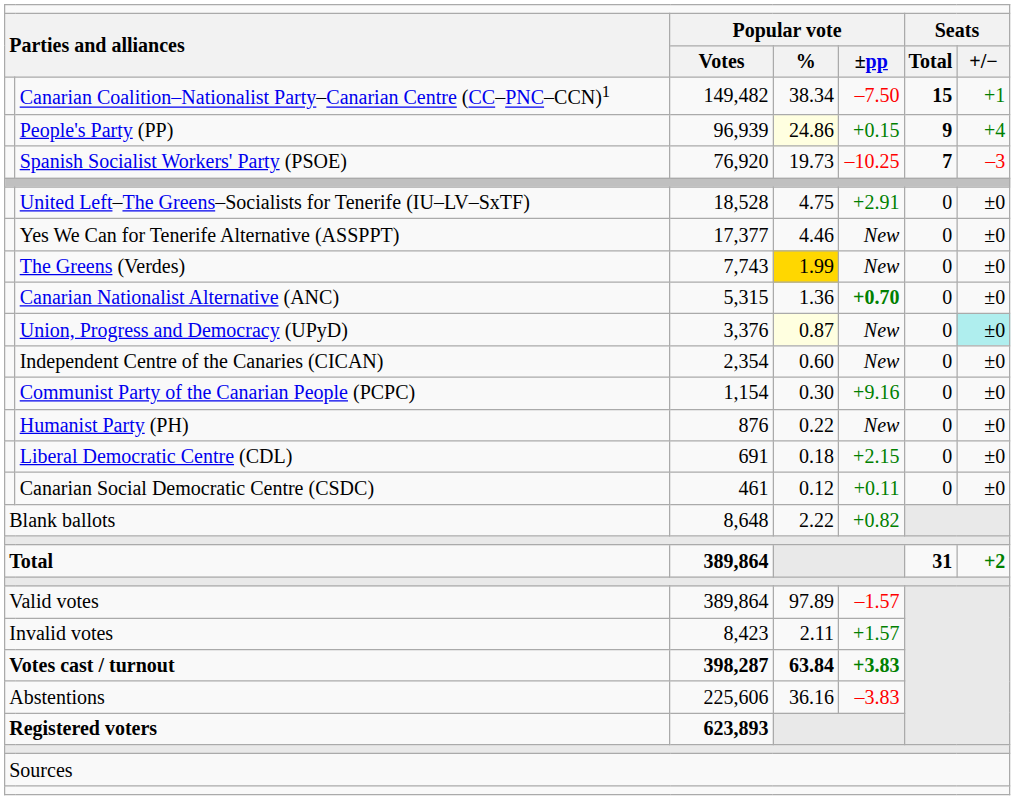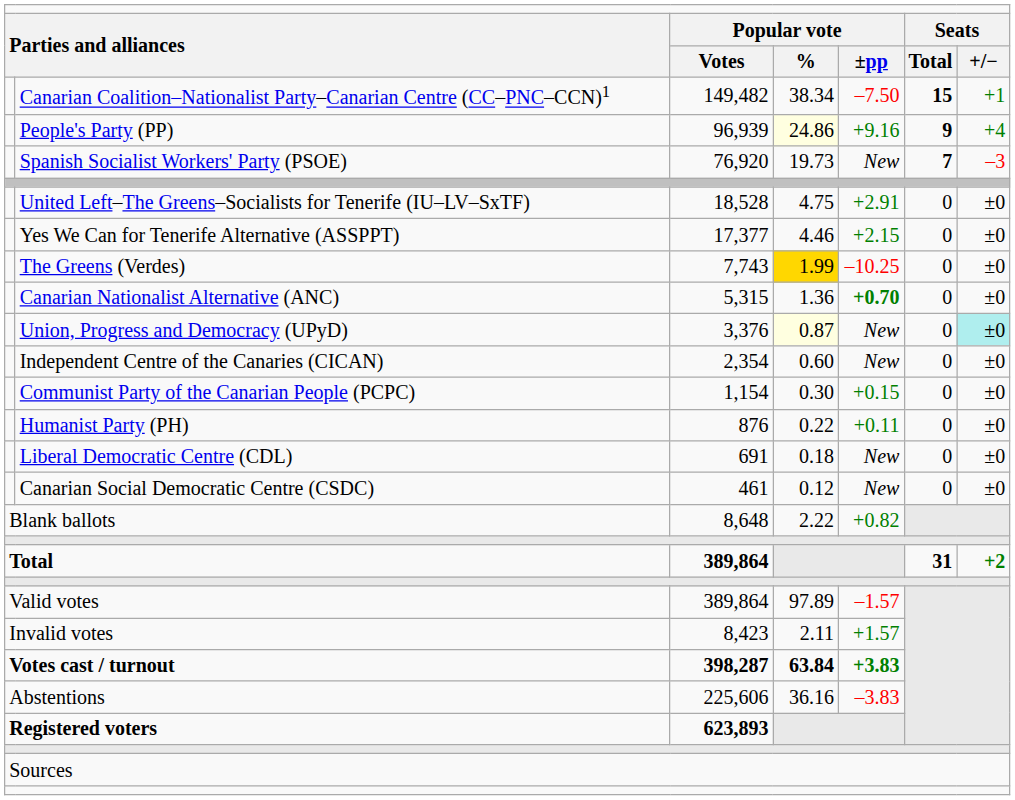(876, 130) +0.15 -> (876, 130) +9.16
(872, 161) –10.25 -> (882, 161) New
(882, 234) New -> (876, 234) +2.15
(882, 266) New -> (872, 266) –10.25
(876, 393) +9.16 -> (876, 393) +0.15
(882, 424) New -> (877, 424) +0.11
(876, 456) +2.15 -> (882, 456) New
(877, 488) +0.11 -> (882, 488) New
